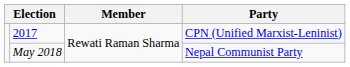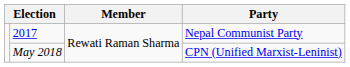(263, 33) CPN (Unified Marxist-Leninist) -> (244, 33) Nepal Communist Party
(244, 52) Nepal Communist Party -> (263, 52) CPN (Unified Marxist-Leninist)
